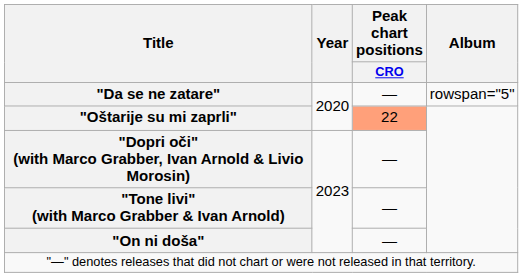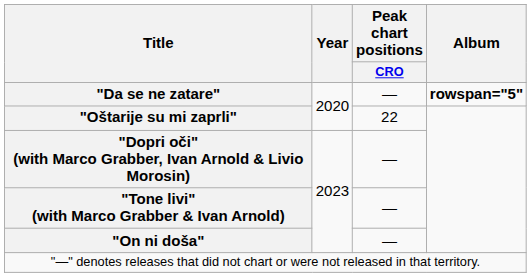(472, 94) normal -> (476, 94) bold
(389, 118) lightsalmon background -> (389, 118) no background
